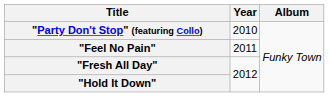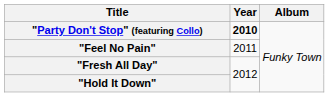(245, 30) normal -> (245, 30) bold
